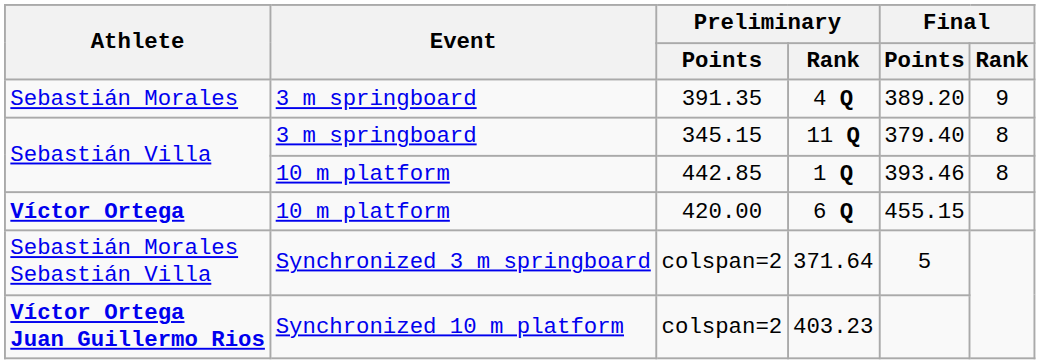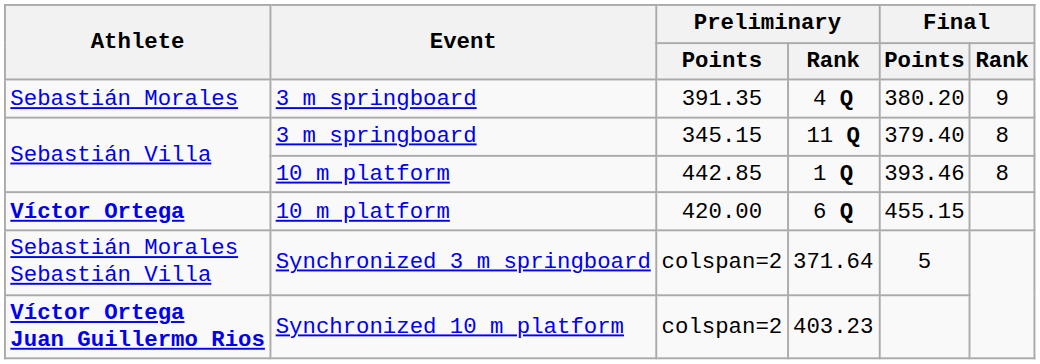(924, 99) 389.20 -> (924, 99) 380.20
